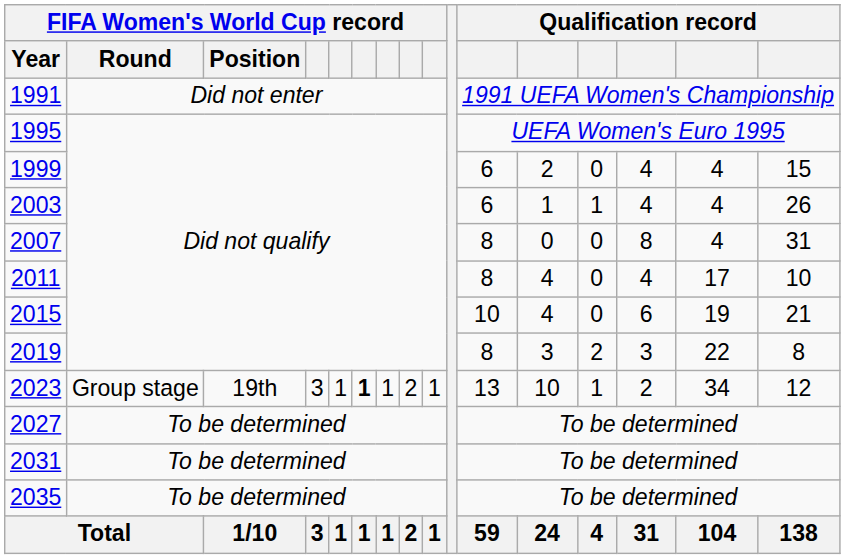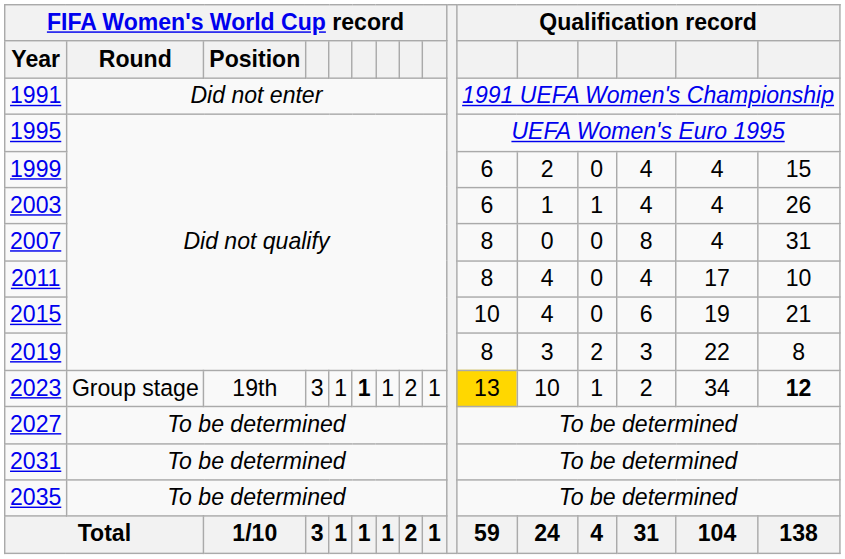(487, 388) no background -> (487, 388) gold background
(799, 388) normal -> (799, 388) bold
